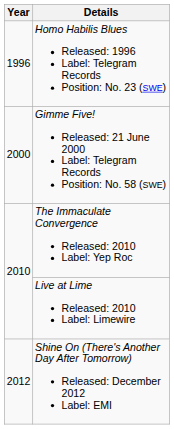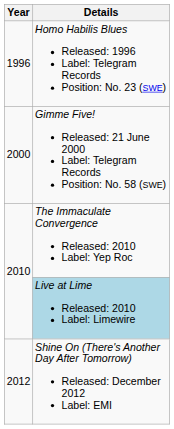(101, 303) no background -> (101, 303) lightblue background
